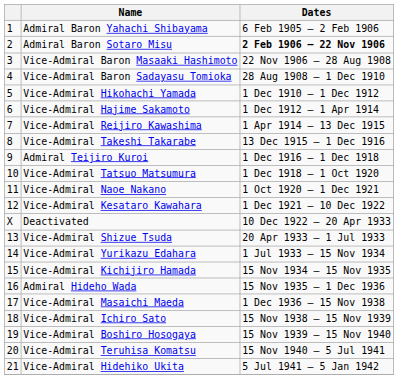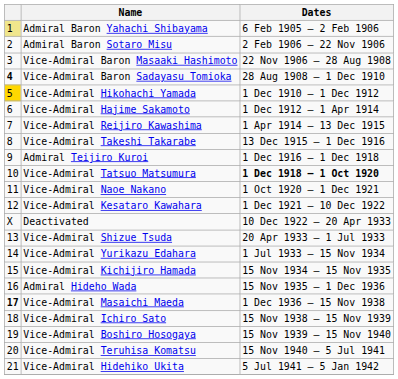(10, 29) no background -> (10, 29) khaki background
(314, 45) bold -> (314, 45) normal
(10, 77) normal -> (10, 77) bold
(10, 93) no background -> (10, 93) gold background
(311, 173) normal -> (311, 173) bold
(13, 302) normal -> (13, 302) bold
